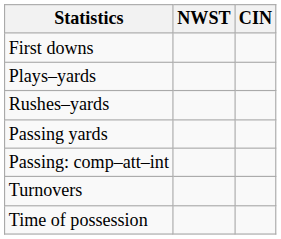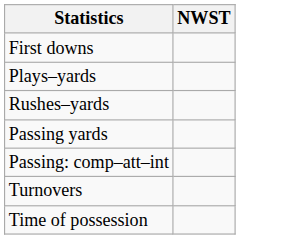- column: (255, 18)
